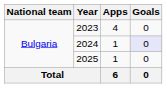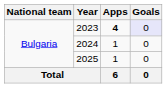(115, 28) normal -> (115, 28) bold
(146, 28) no background -> (146, 28) lavender background
(146, 43) lavender background -> (146, 43) no background
